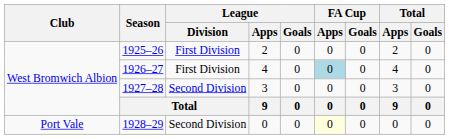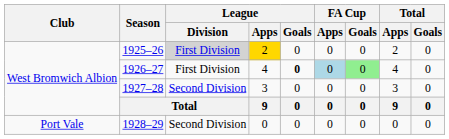(207, 50) no background -> (207, 50) lightgrey background
(265, 50) no background -> (265, 50) gold background
(297, 69) normal -> (297, 69) bold
(363, 69) no background -> (363, 69) lightgreen background
(330, 124) lightyellow background -> (330, 124) no background
